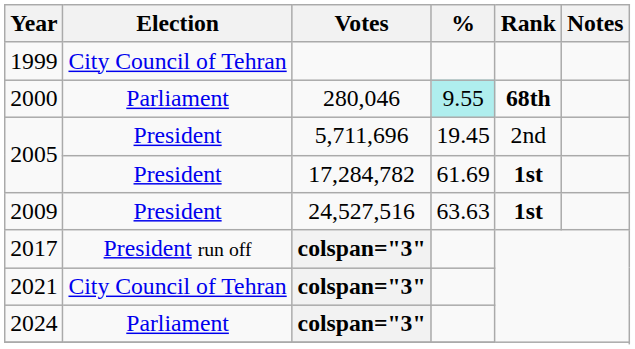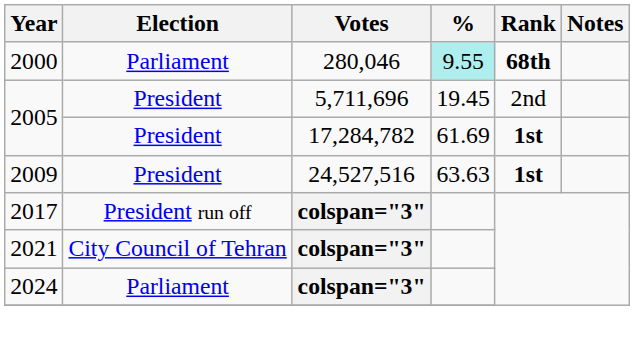- row: (34, 60)
